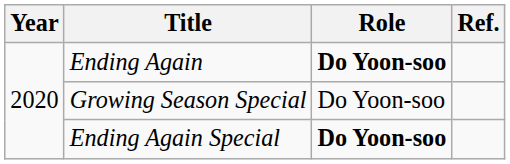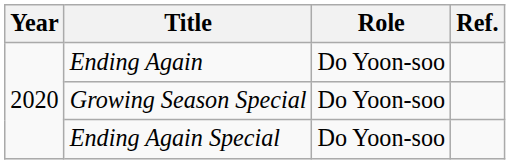(382, 61) bold -> (381, 61) normal
(382, 138) bold -> (381, 138) normal
